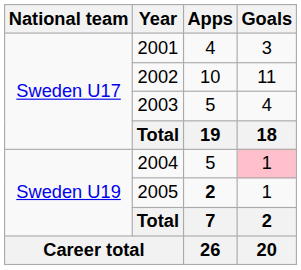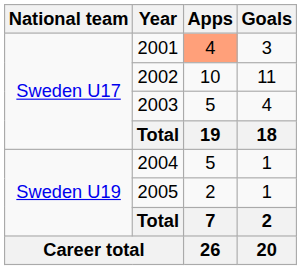(210, 47) no background -> (210, 47) lightsalmon background
(267, 163) pink background -> (267, 163) no background
(210, 192) bold -> (210, 192) normal
